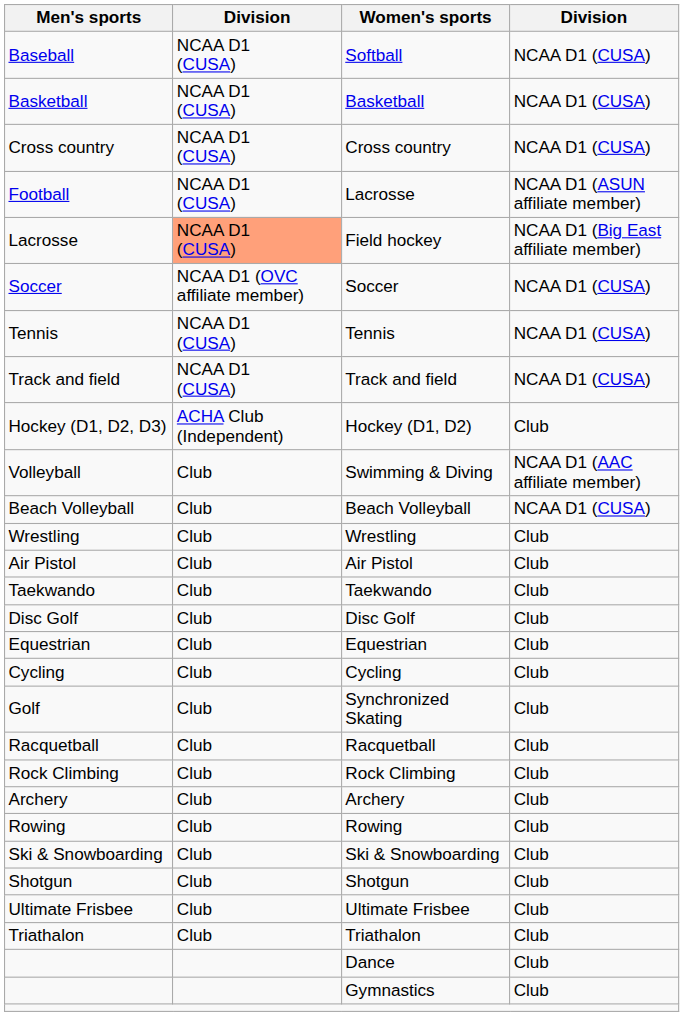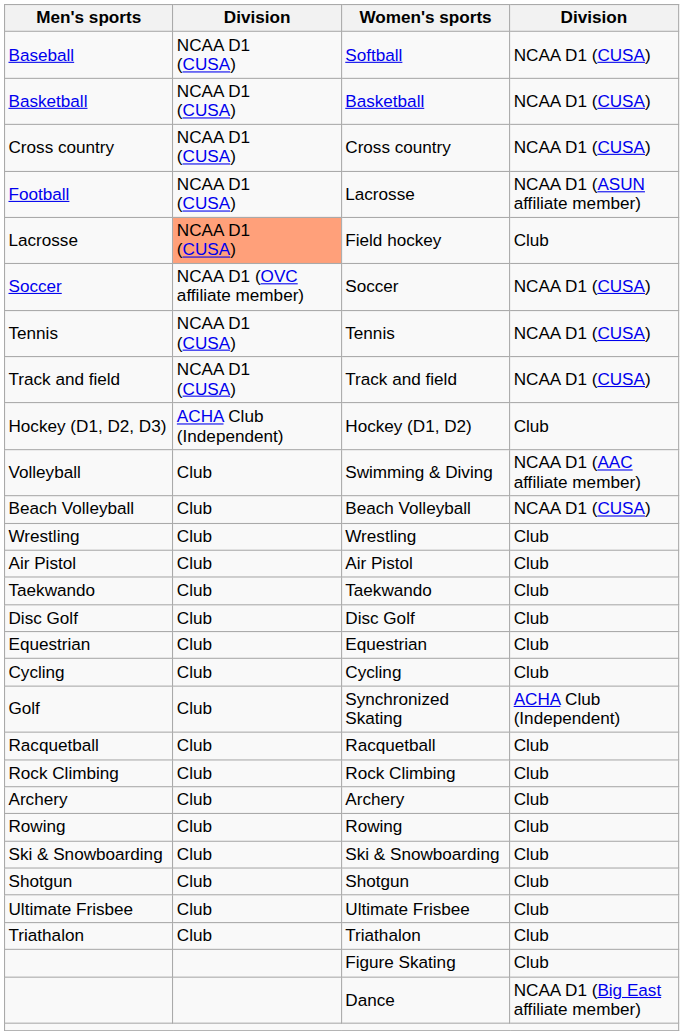(587, 240) NCAA D1 (Big East affiliate member) -> (531, 240) Club
(531, 709) Club -> (567, 709) ACHA Club (Independent)
+ row: (400, 963)
(531, 963) Club -> (587, 999) NCAA D1 (Big East affiliate member)
- row: (390, 990)
